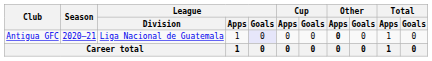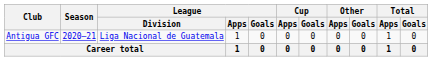(262, 37) lavender background -> (262, 37) no background
(338, 37) bold -> (338, 37) normal
